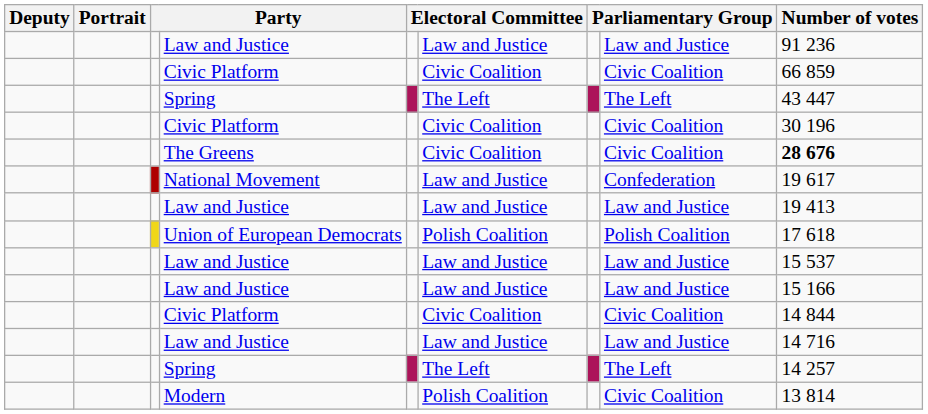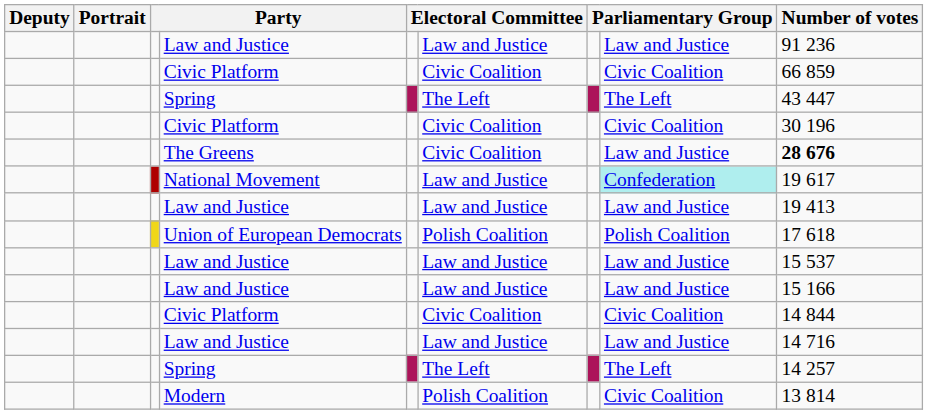(664, 152) Civic Coalition -> (667, 152) Law and Justice
(660, 179) no background -> (660, 179) paleturquoise background
